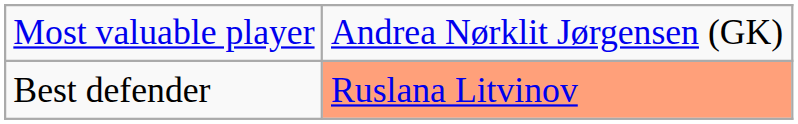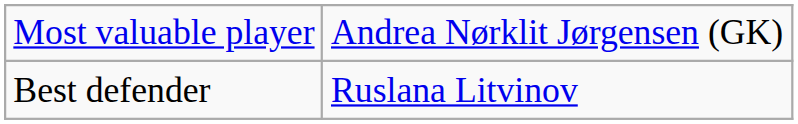(454, 89) lightsalmon background -> (454, 89) no background
